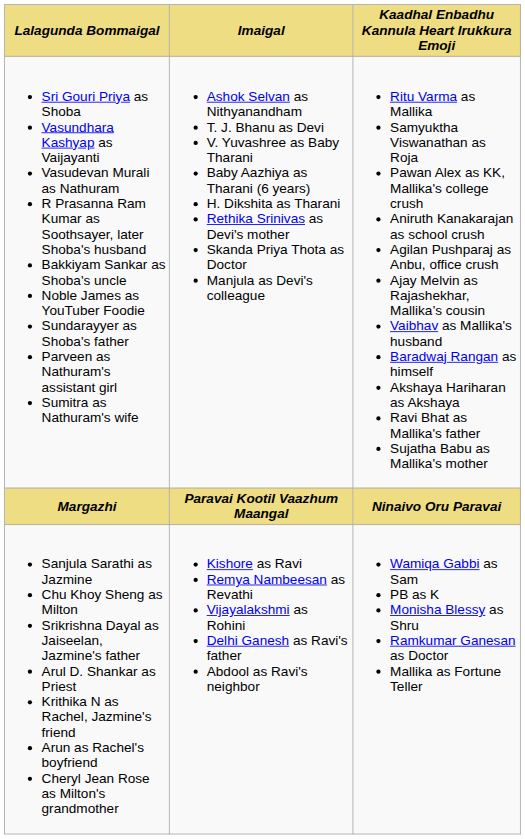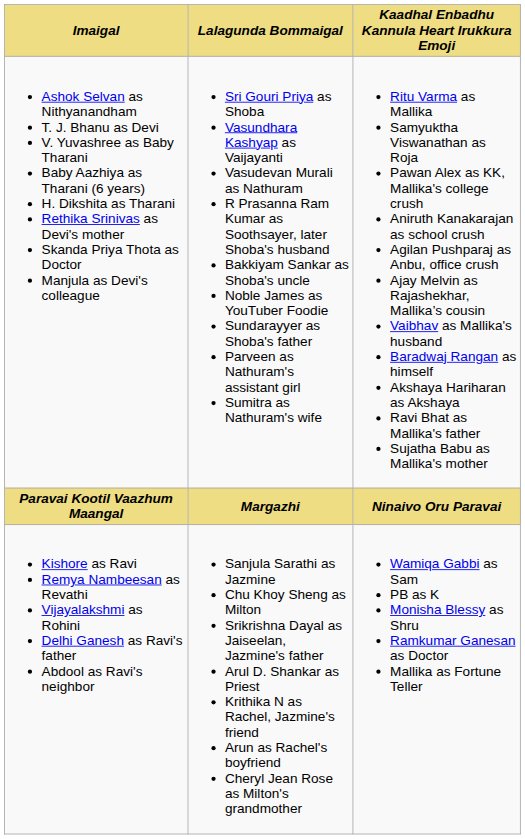columns swapped: (87, 30) <-> (261, 30)
